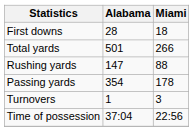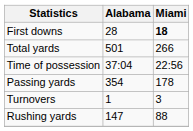(162, 31) normal -> (162, 31) bold
rows swapped: (42, 65) <-> (54, 117)
